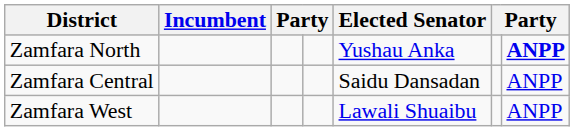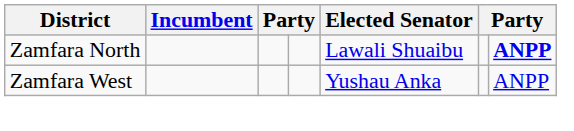(397, 50) Yushau Anka -> (394, 50) Lawali Shuaibu
- row: (82, 80)
(407, 110) Lawali Shuaibu -> (383, 80) Yushau Anka
